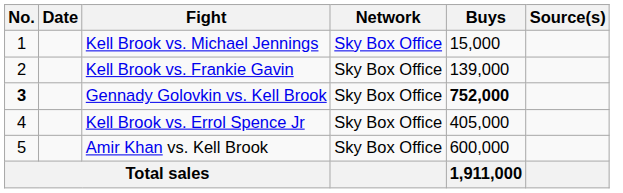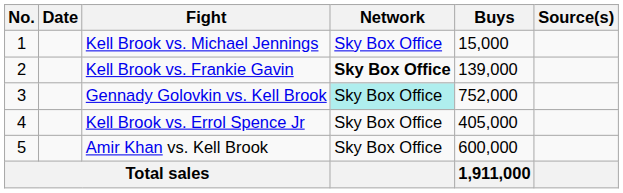(388, 69) normal -> (392, 69) bold
(22, 95) bold -> (22, 95) normal
(388, 95) no background -> (388, 95) paleturquoise background
(479, 95) bold -> (488, 95) normal
